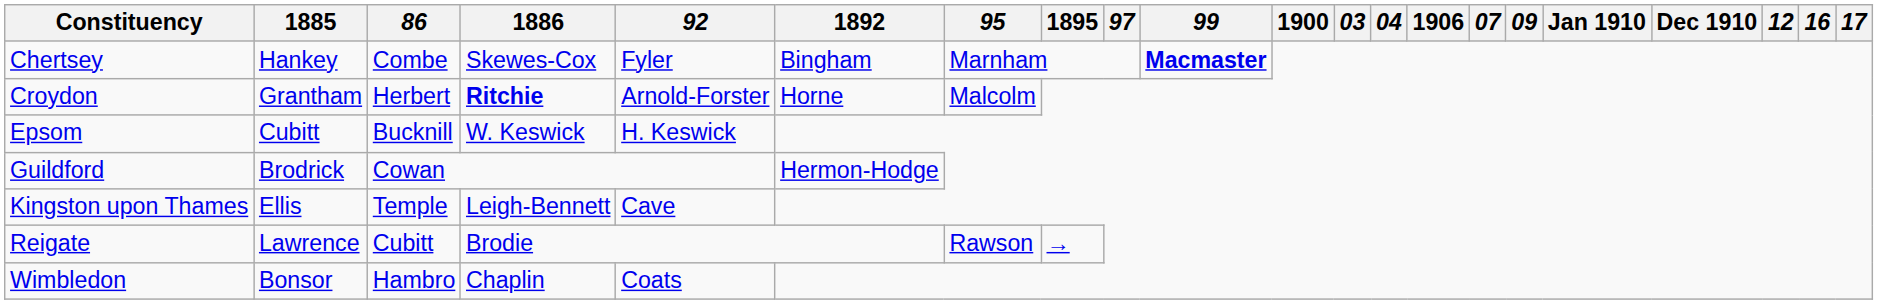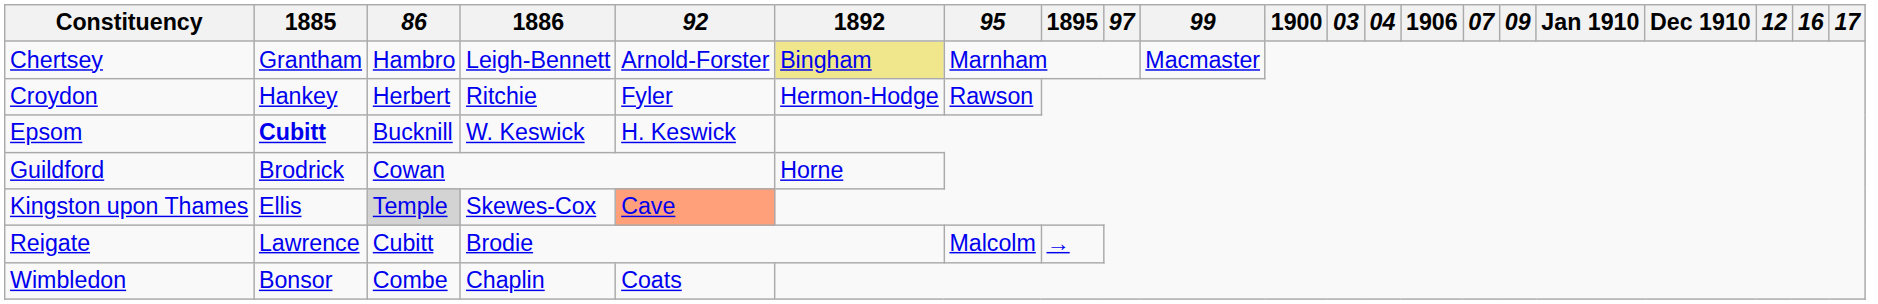(298, 59) Hankey -> (311, 59) Grantham
(410, 59) Combe -> (414, 59) Hambro
(531, 59) Skewes-Cox -> (538, 59) Leigh-Bennett
(647, 59) Fyler -> (695, 59) Arnold-Forster
(826, 59) no background -> (826, 59) khaki background
(1206, 59) bold -> (1203, 59) normal
(311, 96) Grantham -> (298, 96) Hankey
(505, 96) bold -> (501, 96) normal
(695, 96) Arnold-Forster -> (647, 96) Fyler
(812, 96) Horne -> (859, 96) Hermon-Hodge
(993, 96) Malcolm -> (991, 96) Rawson
(289, 133) normal -> (292, 133) bold
(859, 170) Hermon-Hodge -> (812, 170) Horne
(410, 206) no background -> (410, 206) lightgrey background
(538, 206) Leigh-Bennett -> (531, 206) Skewes-Cox
(648, 206) no background -> (648, 206) lightsalmon background
(991, 243) Rawson -> (993, 243) Malcolm
(414, 280) Hambro -> (410, 280) Combe
